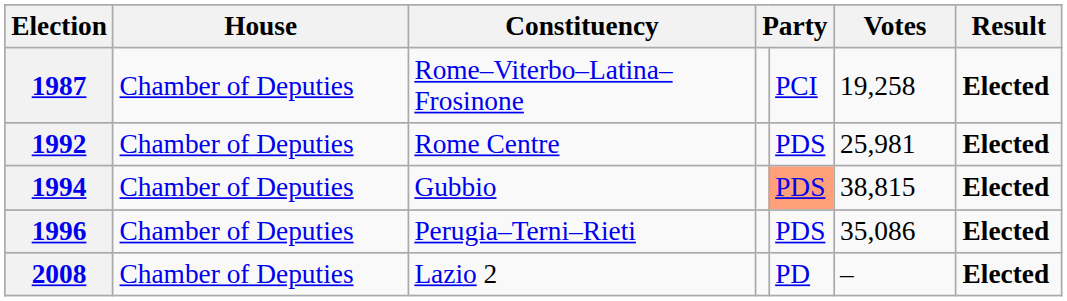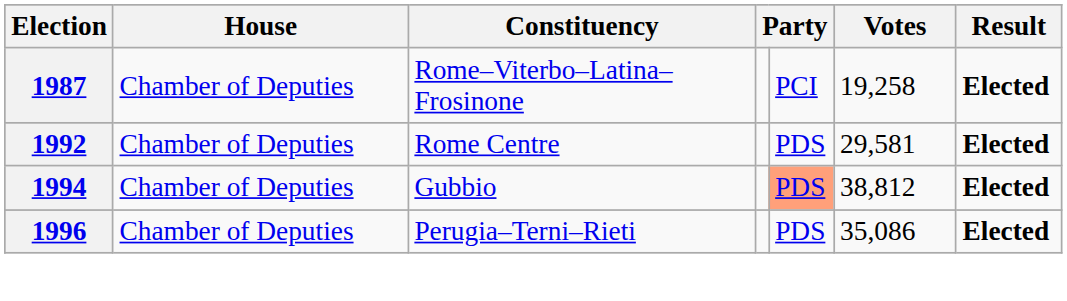(878, 143) 25,981 -> (878, 143) 29,581
(878, 187) 38,815 -> (878, 187) 38,812
- row: (59, 273)
